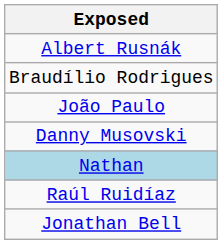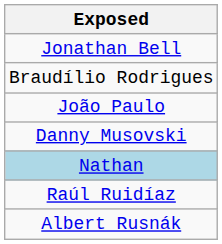(111, 49) Albert Rusnák -> (111, 49) Jonathan Bell
(111, 224) Jonathan Bell -> (111, 224) Albert Rusnák
